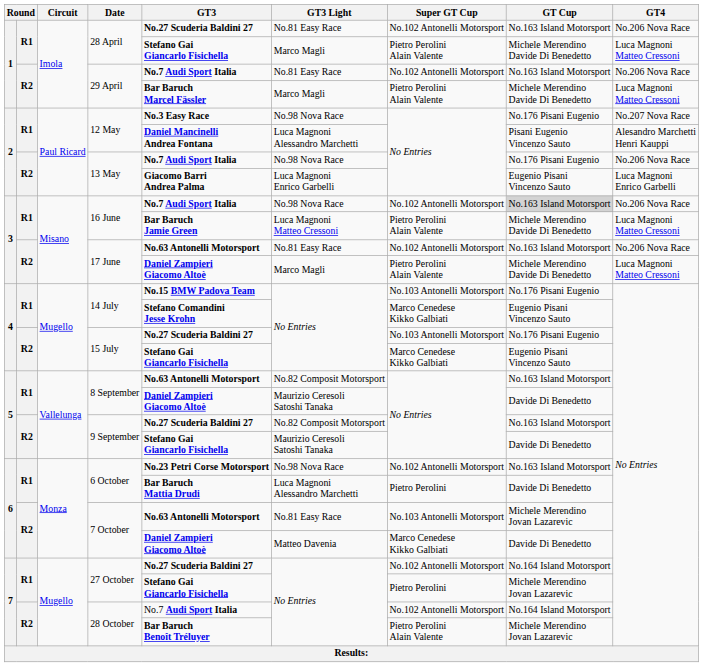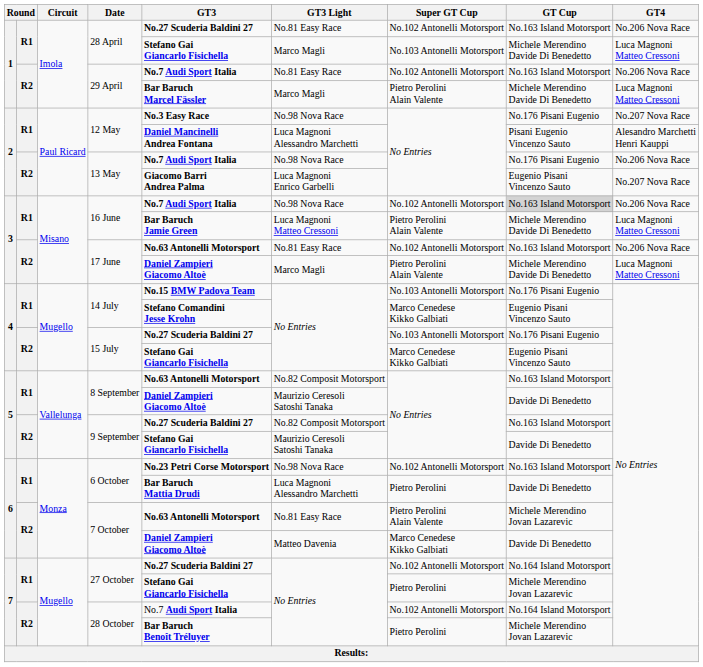(418, 50) Pietro Perolini Alain Valente -> (447, 50) No.103 Antonelli Motorsport
(646, 181) Luca Magnoni Enrico Garbelli -> (653, 181) No.207 Nova Race
(447, 516) No.103 Antonelli Motorsport -> (418, 516) Pietro Perolini Alain Valente
(418, 631) Pietro Perolini Alain Valente -> (418, 631) Pietro Perolini
